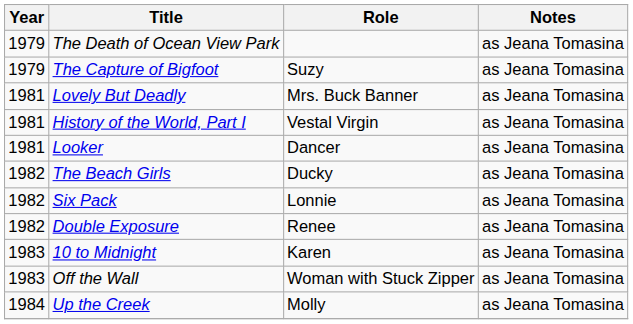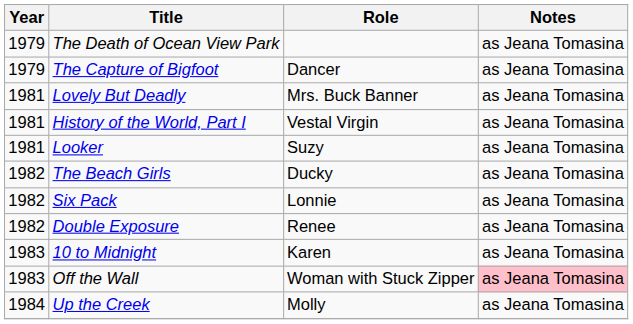(305, 69) Suzy -> (314, 69) Dancer
(314, 148) Dancer -> (305, 148) Suzy
(553, 278) no background -> (553, 278) pink background
